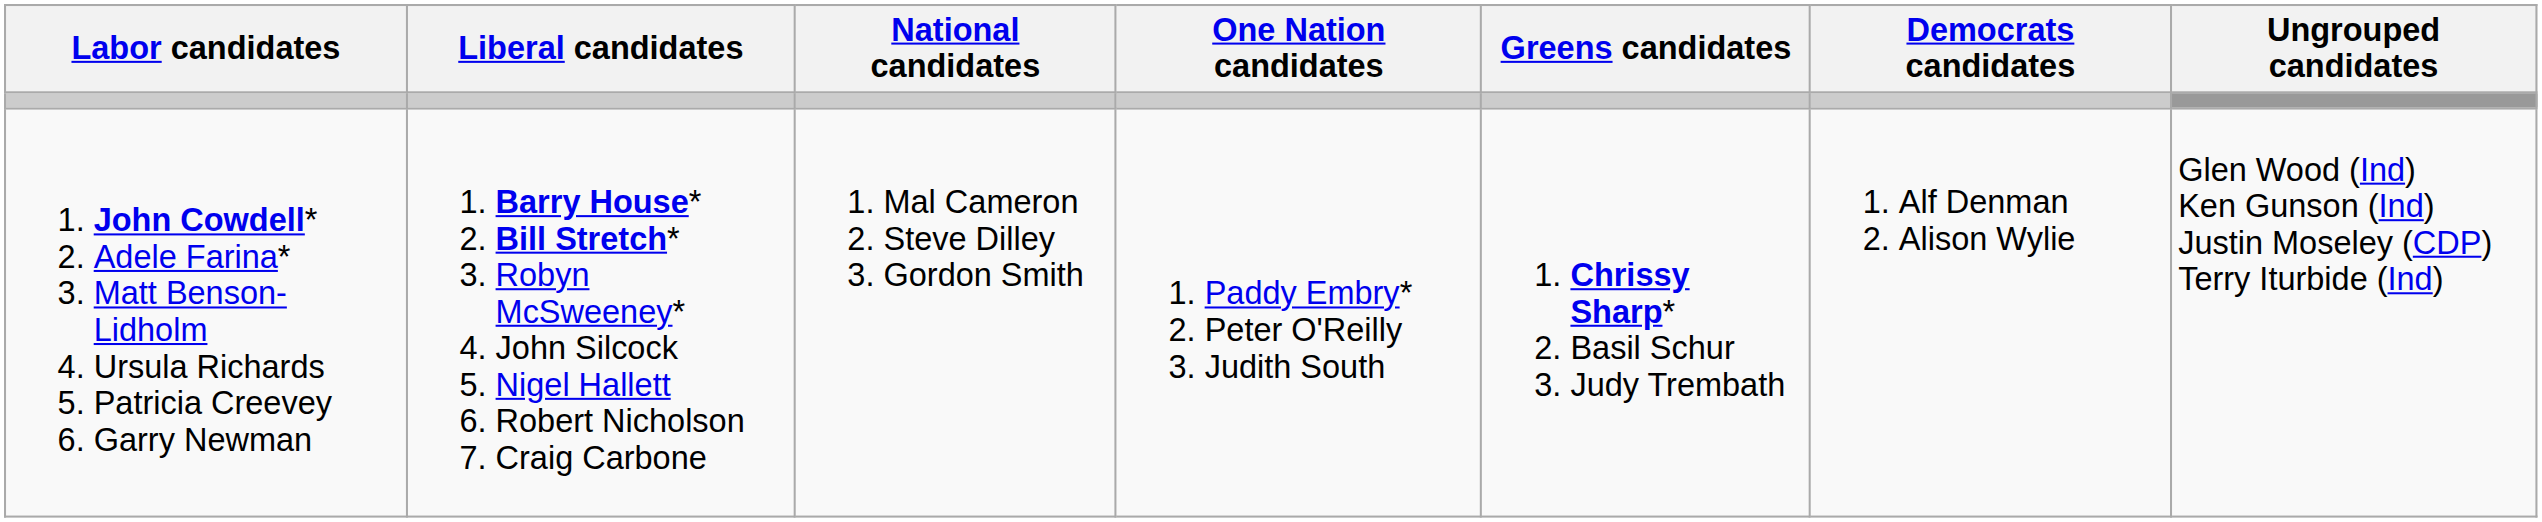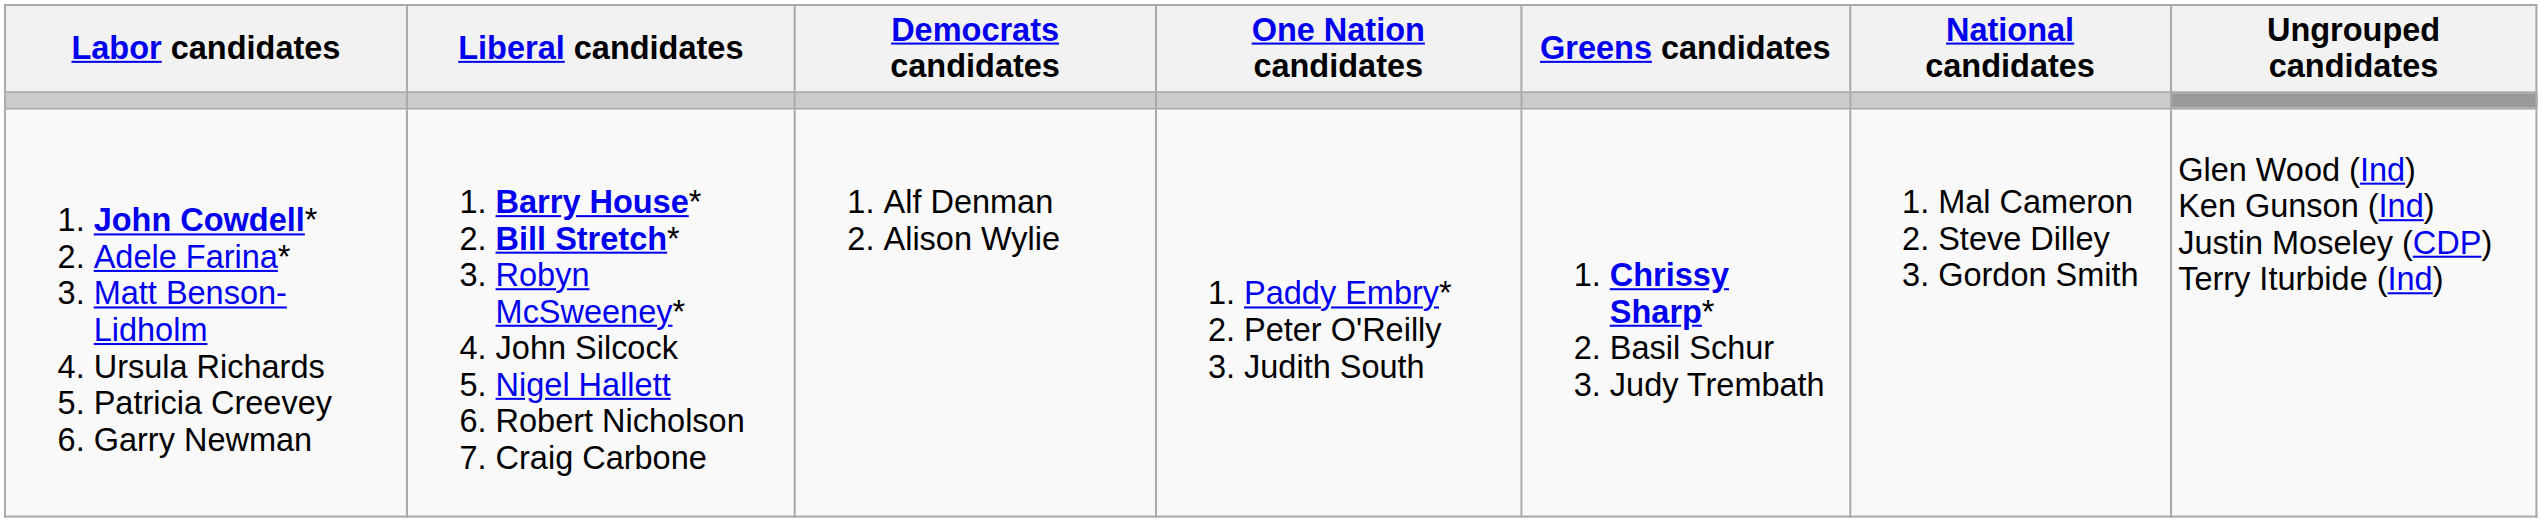columns swapped: (955, 48) <-> (1990, 48)
